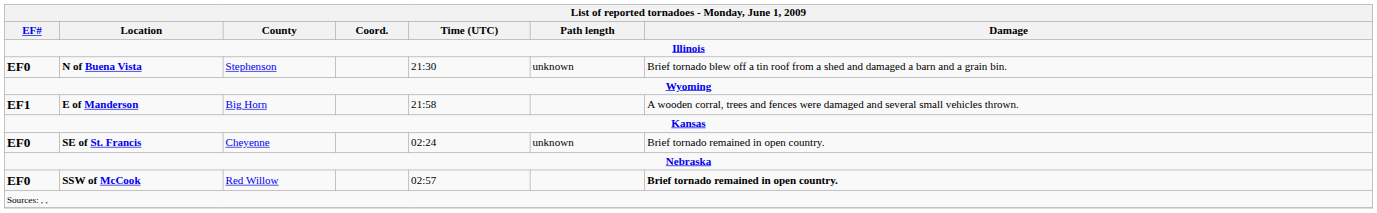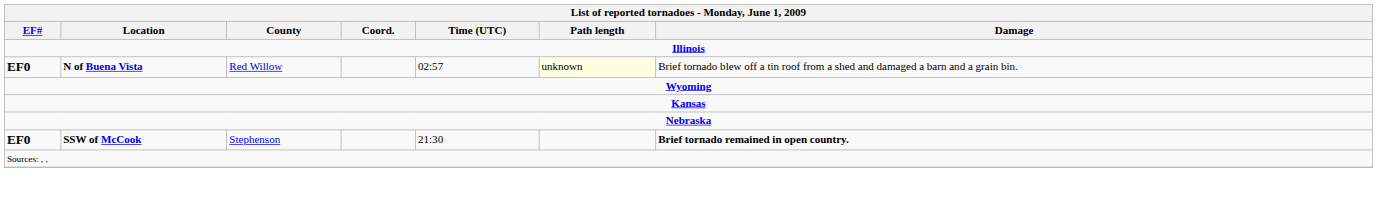(251, 67) Stephenson -> (256, 67) Red Willow
(424, 67) 21:30 -> (431, 67) 02:57
(553, 67) no background -> (562, 67) lightyellow background
- row: (100, 104)
- row: (102, 142)
(252, 180) Red Willow -> (255, 139) Stephenson
(424, 180) 02:57 -> (431, 139) 21:30
